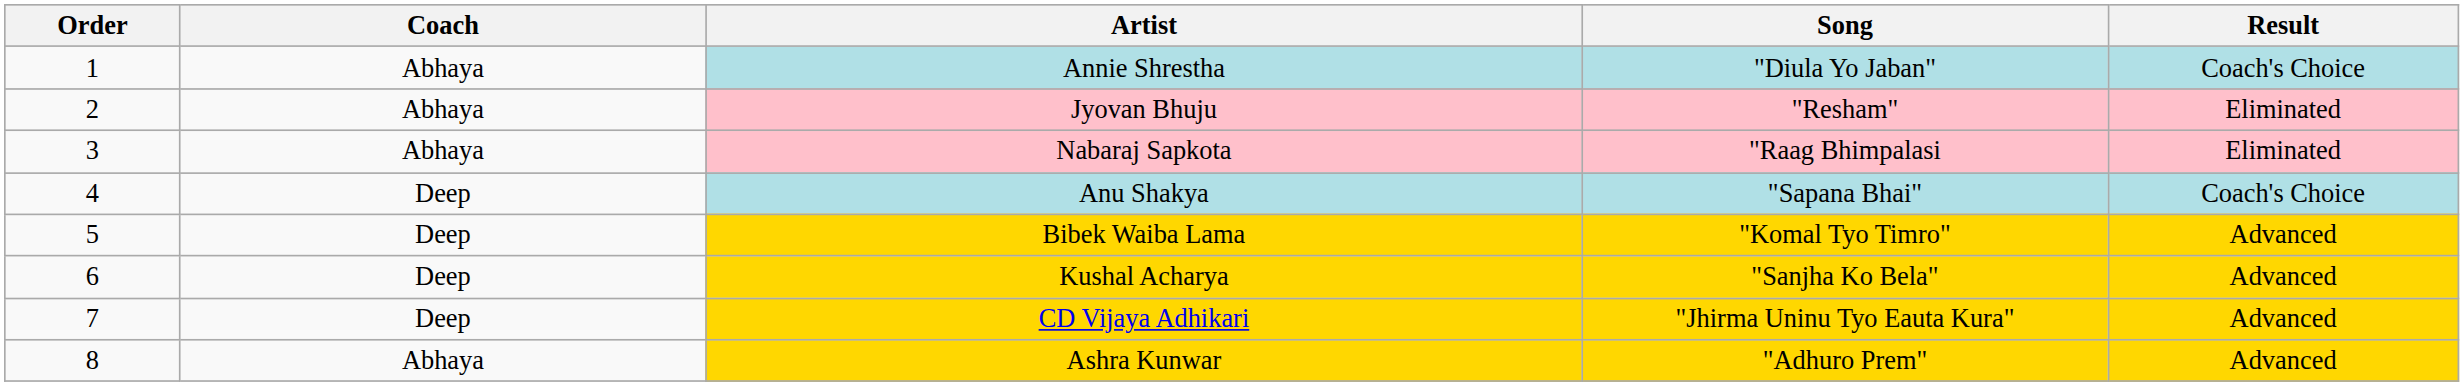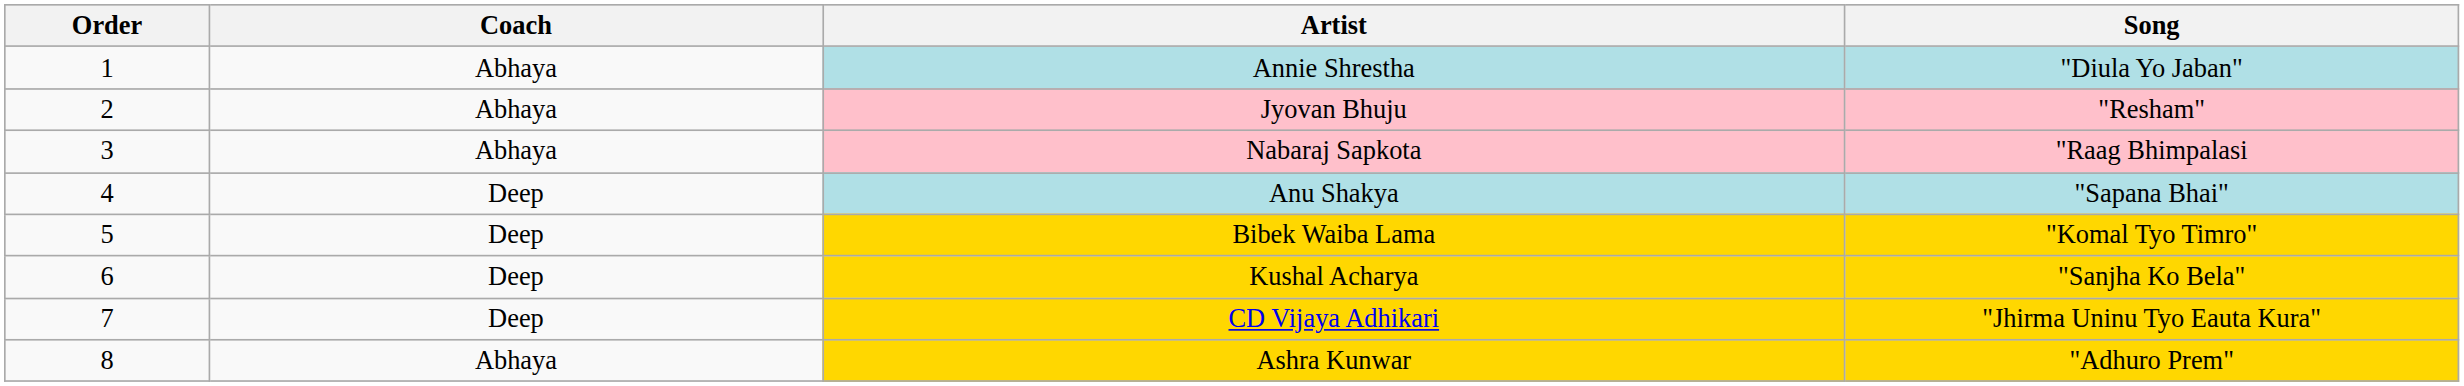- column: (2283, 25)
